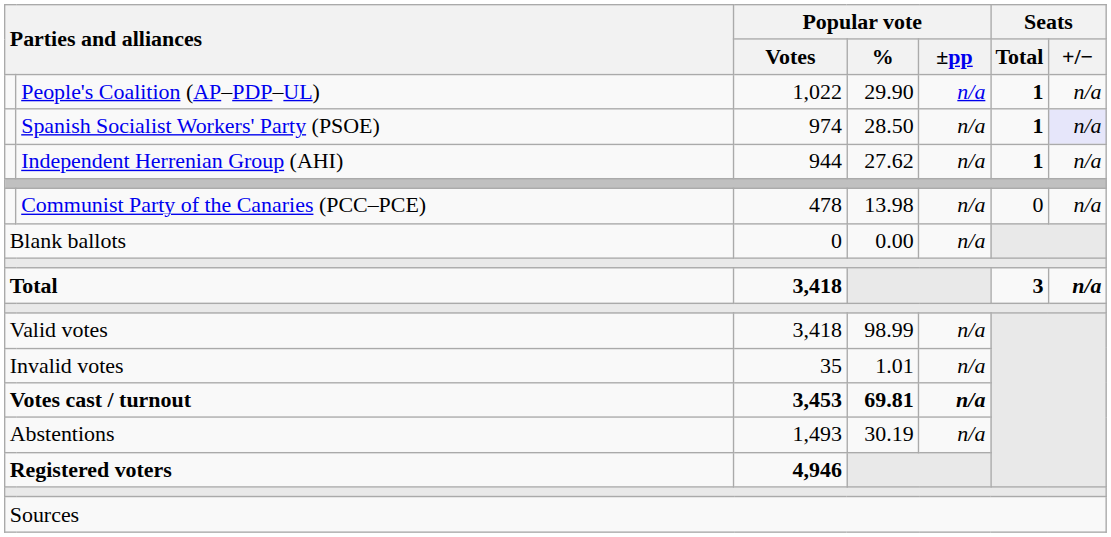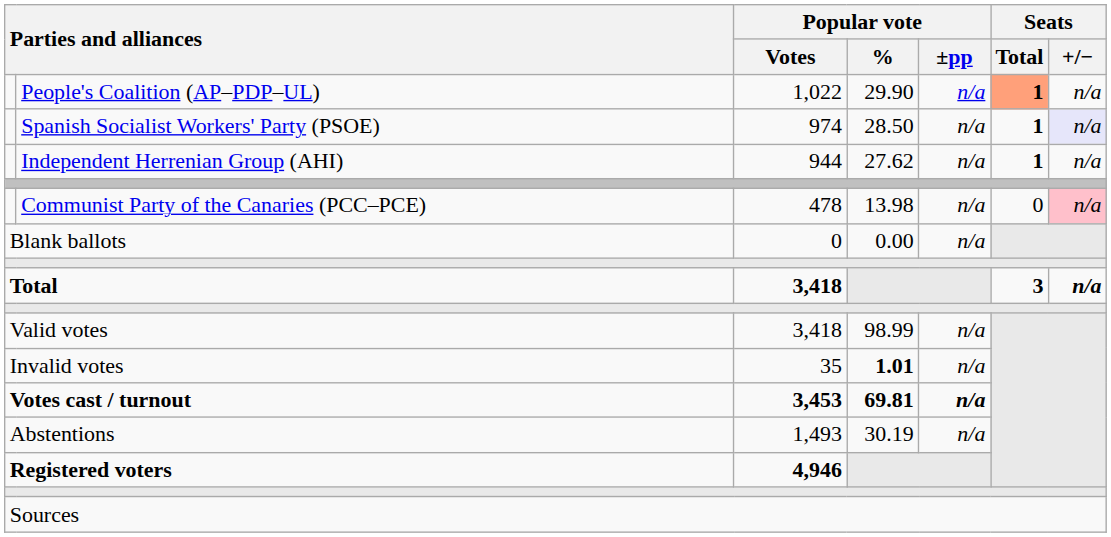(1038, 91) no background -> (1038, 91) lightsalmon background
(1087, 205) no background -> (1087, 205) pink background
(894, 365) normal -> (894, 365) bold
